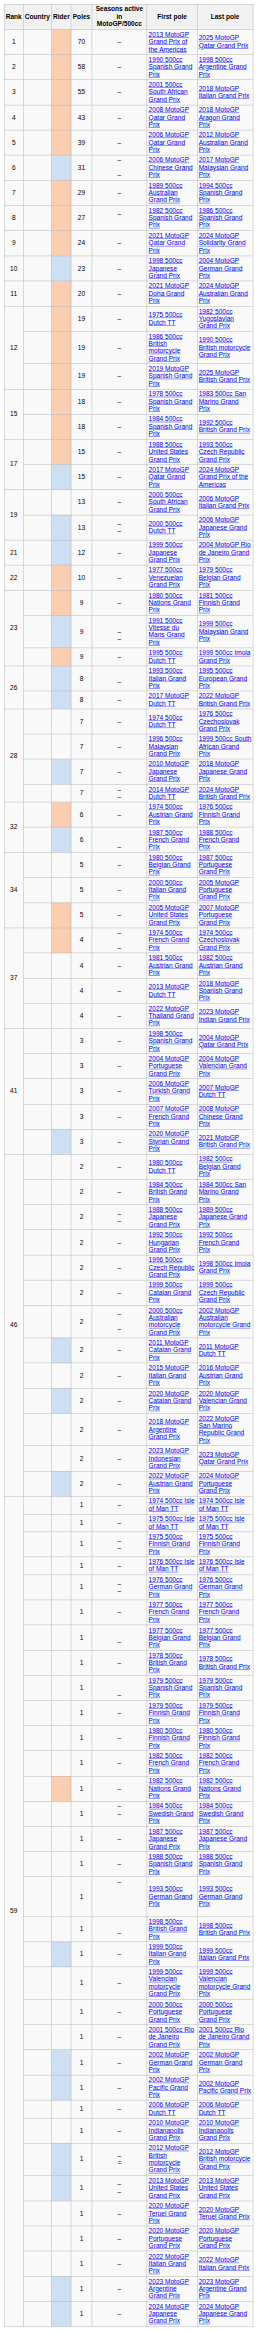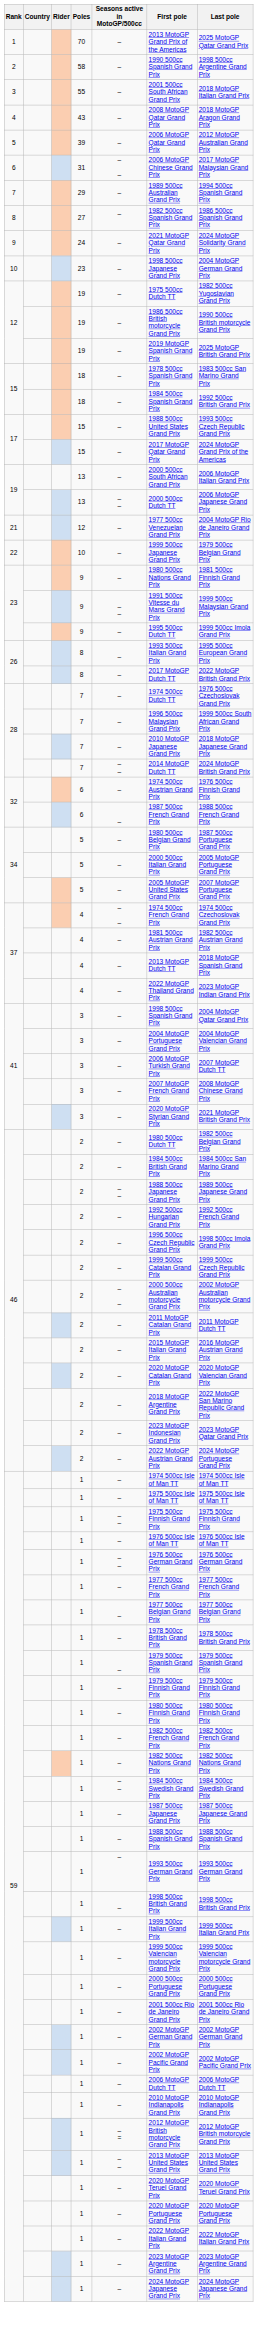- row: (14, 293)
(166, 552) 1999 500cc Japanese Grand Prix -> (166, 527) 1977 500cc Venezuelan Grand Prix
(166, 578) 1977 500cc Venezuelan Grand Prix -> (166, 552) 1999 500cc Japanese Grand Prix
